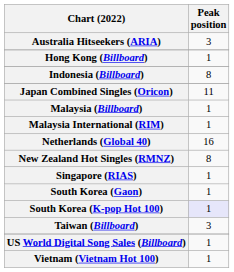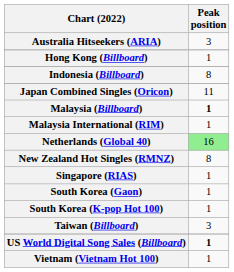(209, 108) normal -> (209, 108) bold
(209, 141) no background -> (209, 141) lightgreen background
(209, 208) lavender background -> (209, 208) no background
(209, 242) normal -> (209, 242) bold
